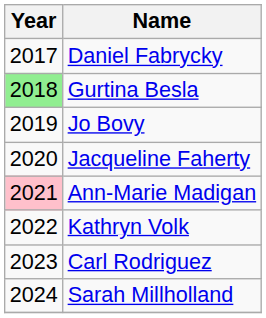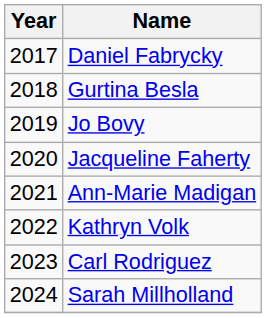(34, 90) lightgreen background -> (34, 90) no background
(34, 192) pink background -> (34, 192) no background
